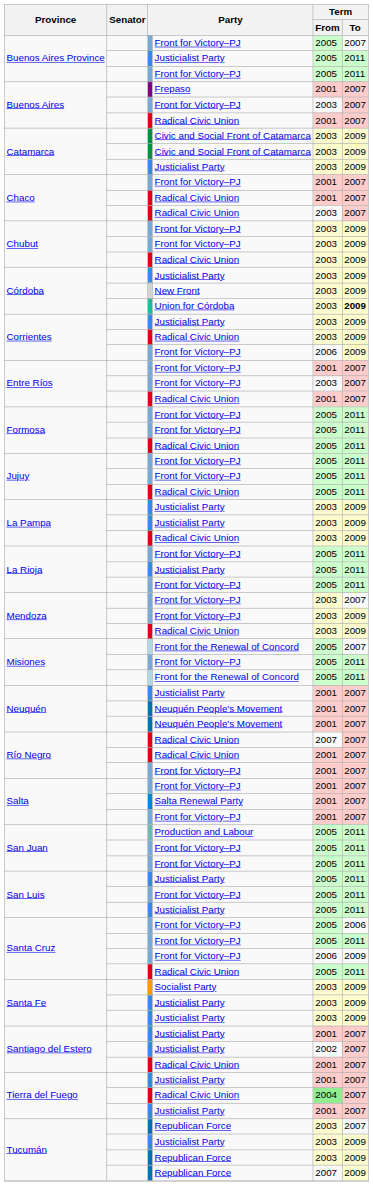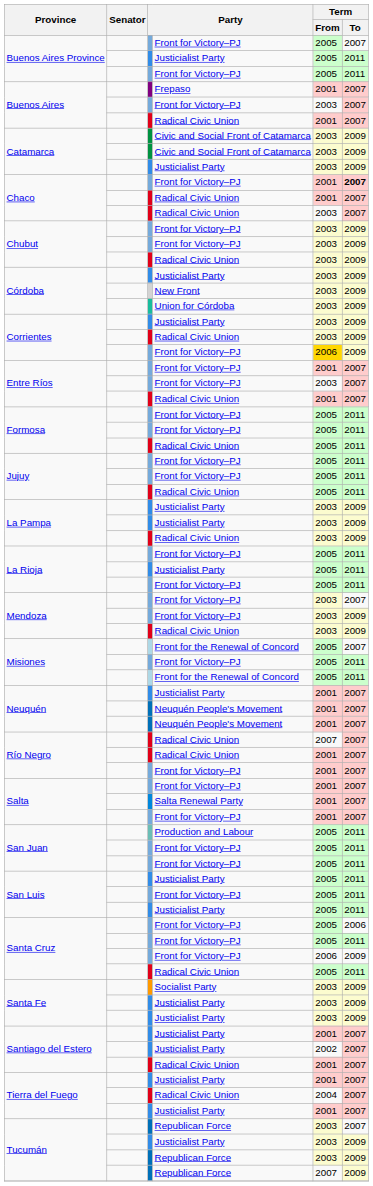(355, 182) normal -> (355, 182) bold
(355, 306) bold -> (355, 306) normal
(326, 352) no background -> (326, 352) gold background
(326, 1095) lightgreen background -> (326, 1095) no background
